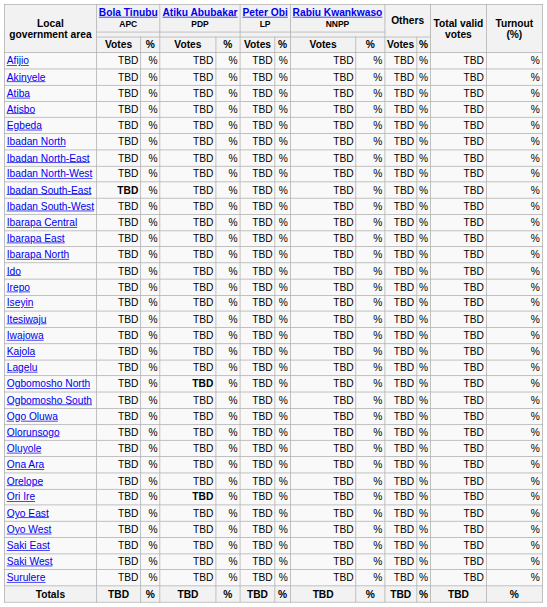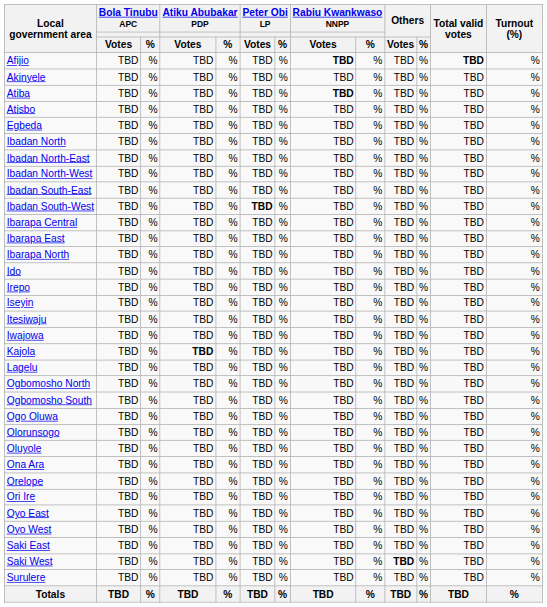(343, 61) normal -> (343, 61) bold
(474, 61) normal -> (473, 61) bold
(343, 94) normal -> (343, 94) bold
(128, 190) bold -> (128, 190) normal
(262, 207) normal -> (262, 207) bold
(203, 352) normal -> (203, 352) bold
(203, 384) bold -> (203, 384) normal
(203, 497) bold -> (203, 497) normal
(404, 562) normal -> (404, 562) bold
